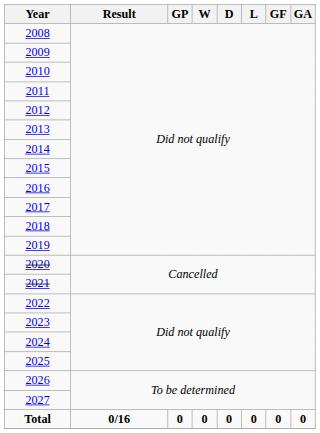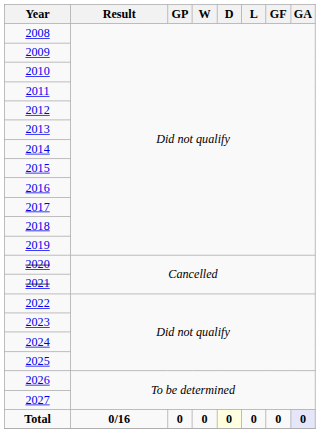(229, 419) no background -> (229, 419) lightyellow background
(303, 419) no background -> (303, 419) lavender background
